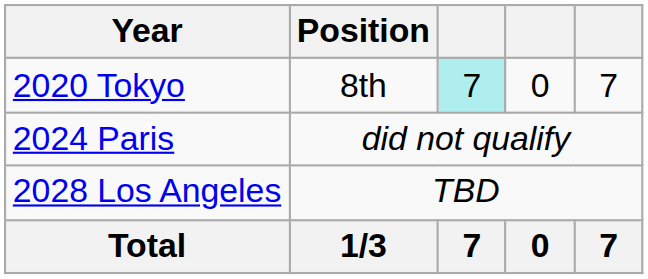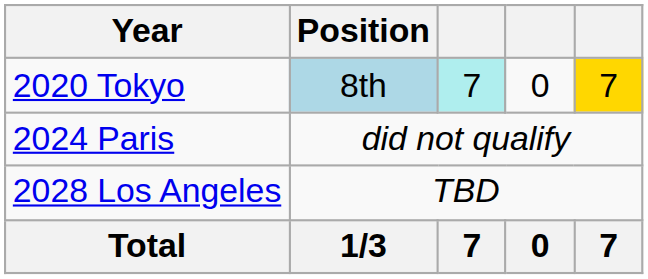(363, 84) no background -> (363, 84) lightblue background
(609, 84) no background -> (609, 84) gold background
